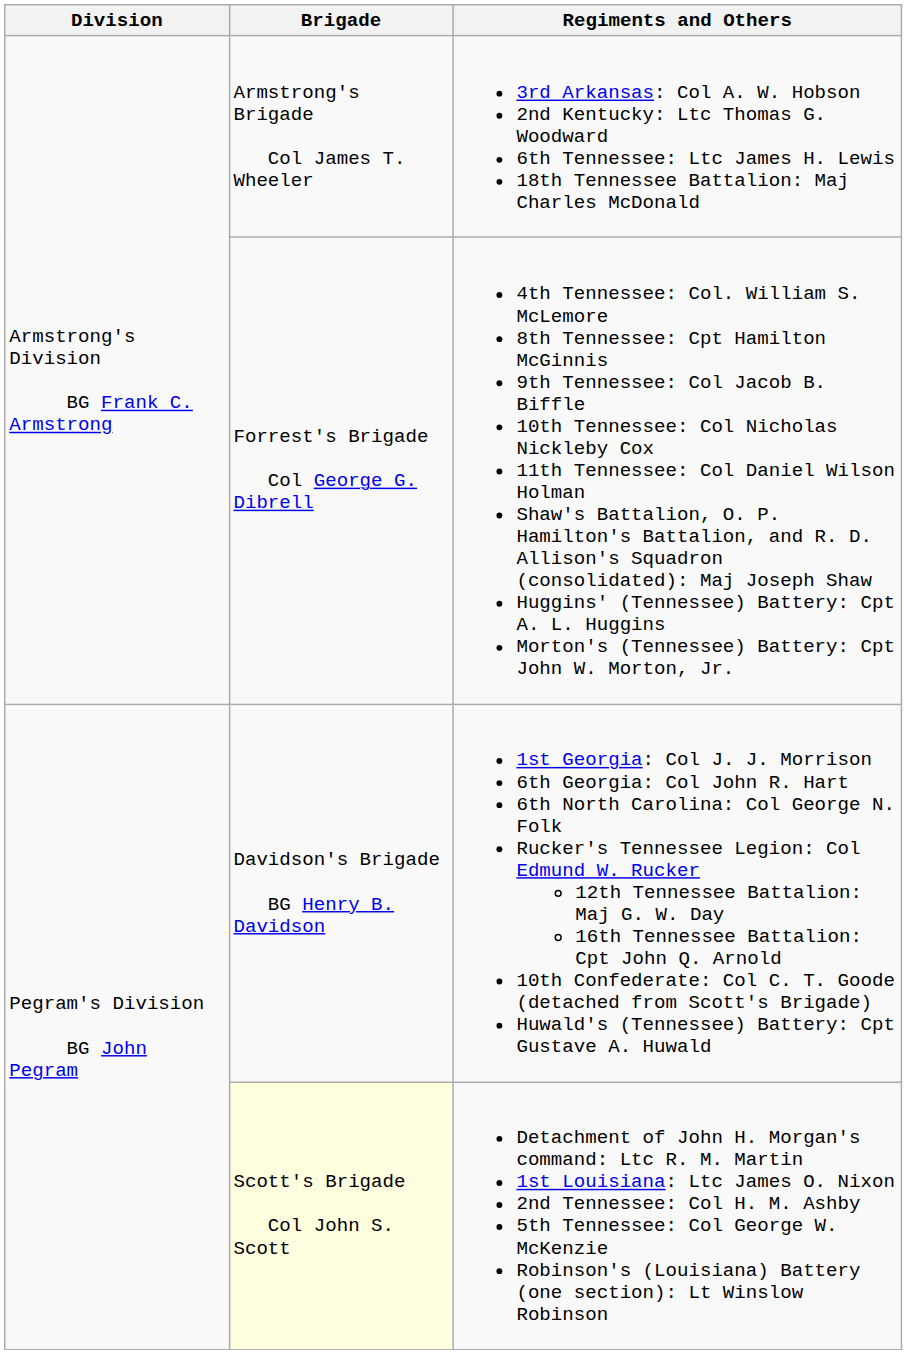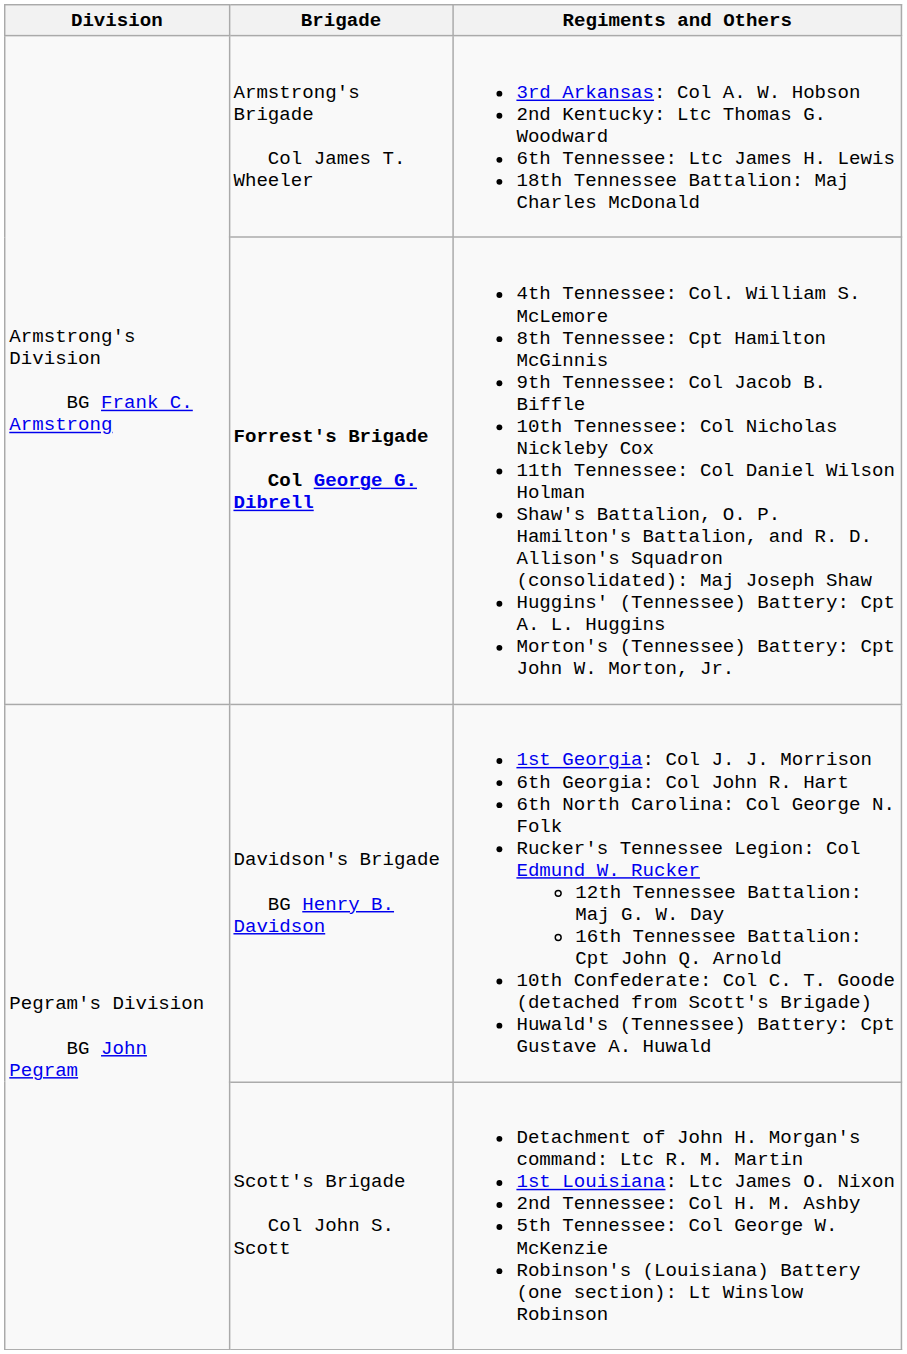(331, 471) normal -> (331, 471) bold
(319, 1216) lightyellow background -> (319, 1216) no background
